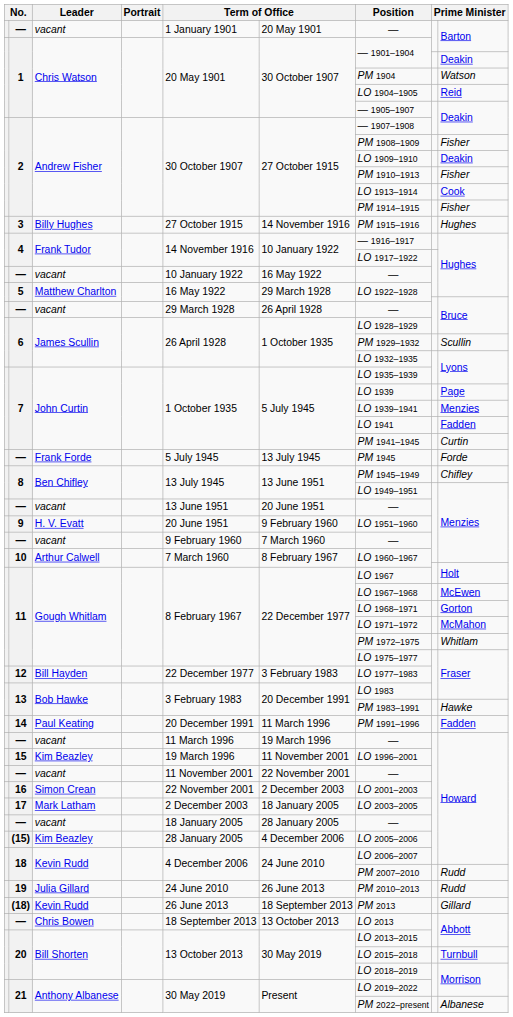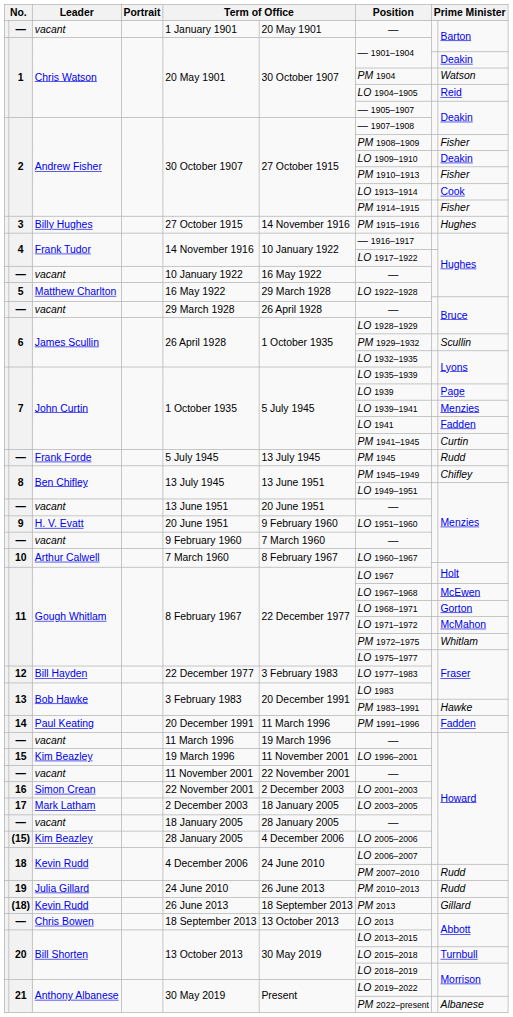(454, 457) Forde -> (453, 457) Rudd
